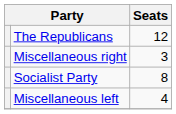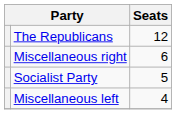(164, 57) 3 -> (164, 57) 6
(164, 78) 8 -> (164, 78) 5
